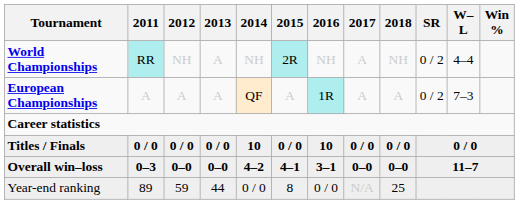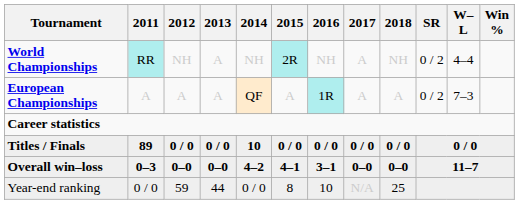(146, 145) 0 / 0 -> (146, 145) 89
(326, 145) 10 -> (326, 145) 0 / 0
(146, 188) 89 -> (146, 188) 0 / 0
(326, 188) 0 / 0 -> (326, 188) 10
